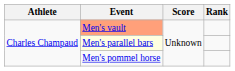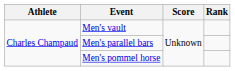(104, 28) lightsalmon background -> (104, 28) no background
(118, 43) lightyellow background -> (118, 43) no background
